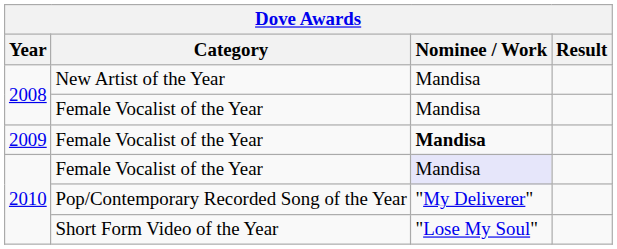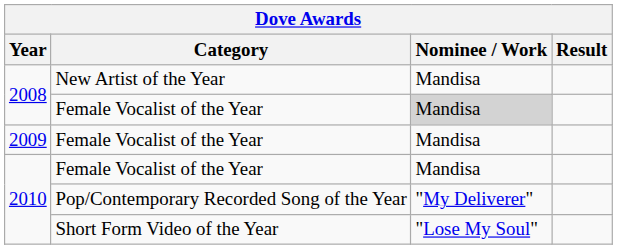(448, 109) no background -> (448, 109) lightgrey background
(451, 139) bold -> (448, 139) normal
(448, 169) lavender background -> (448, 169) no background
